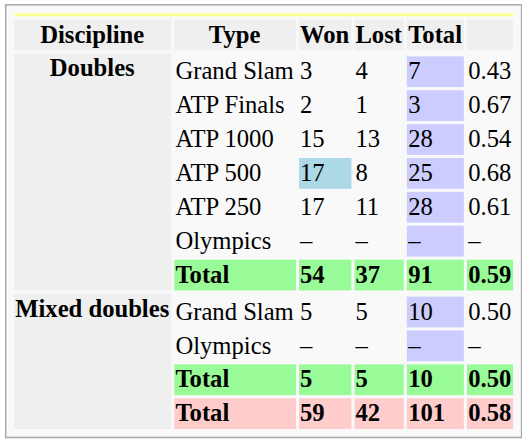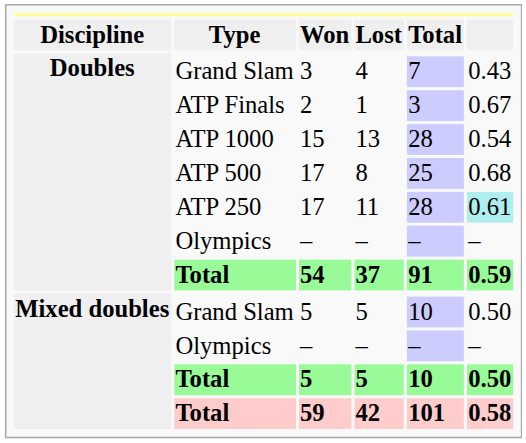(312, 173) lightblue background -> (312, 173) no background
(490, 207) no background -> (490, 207) paleturquoise background
